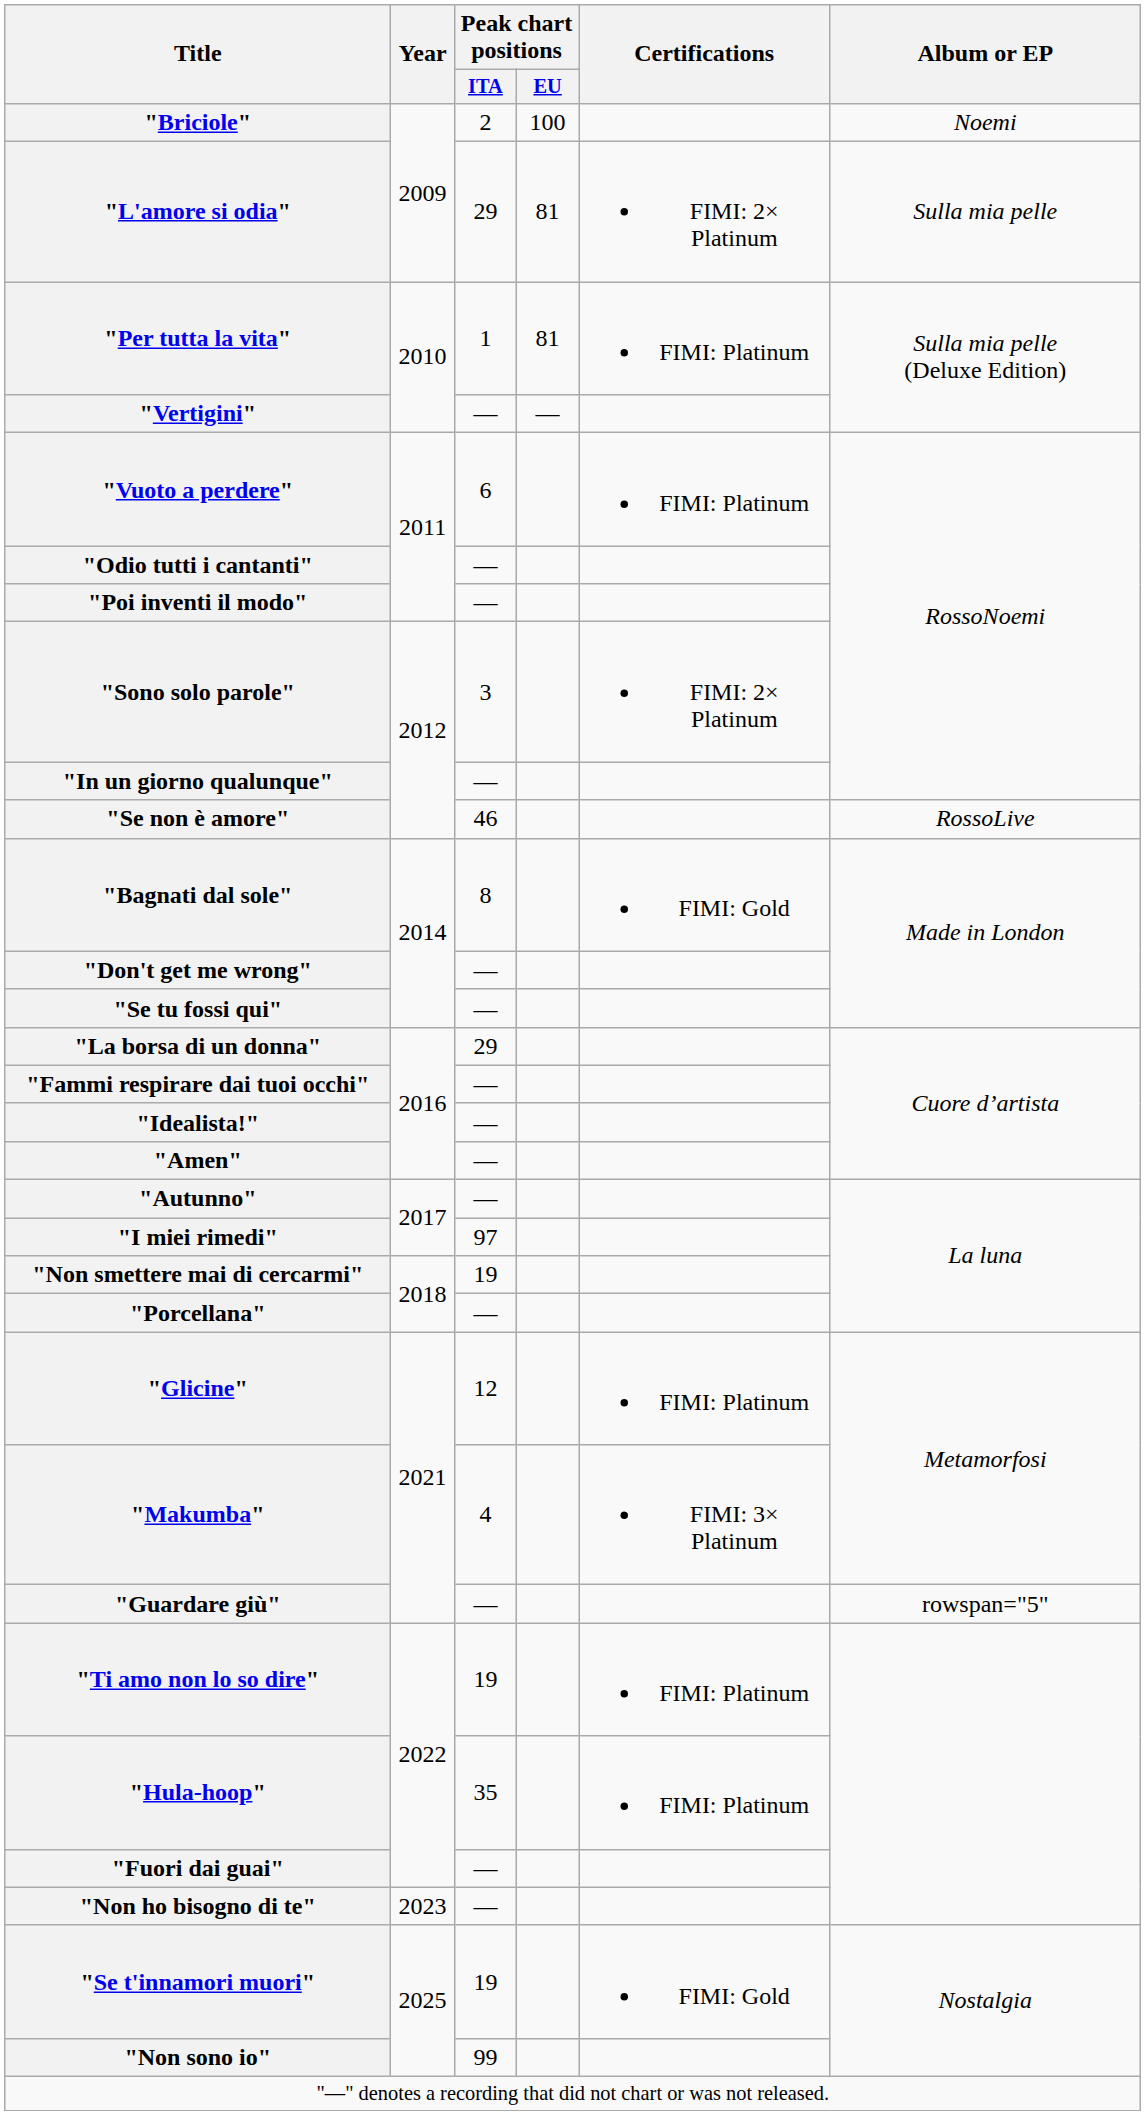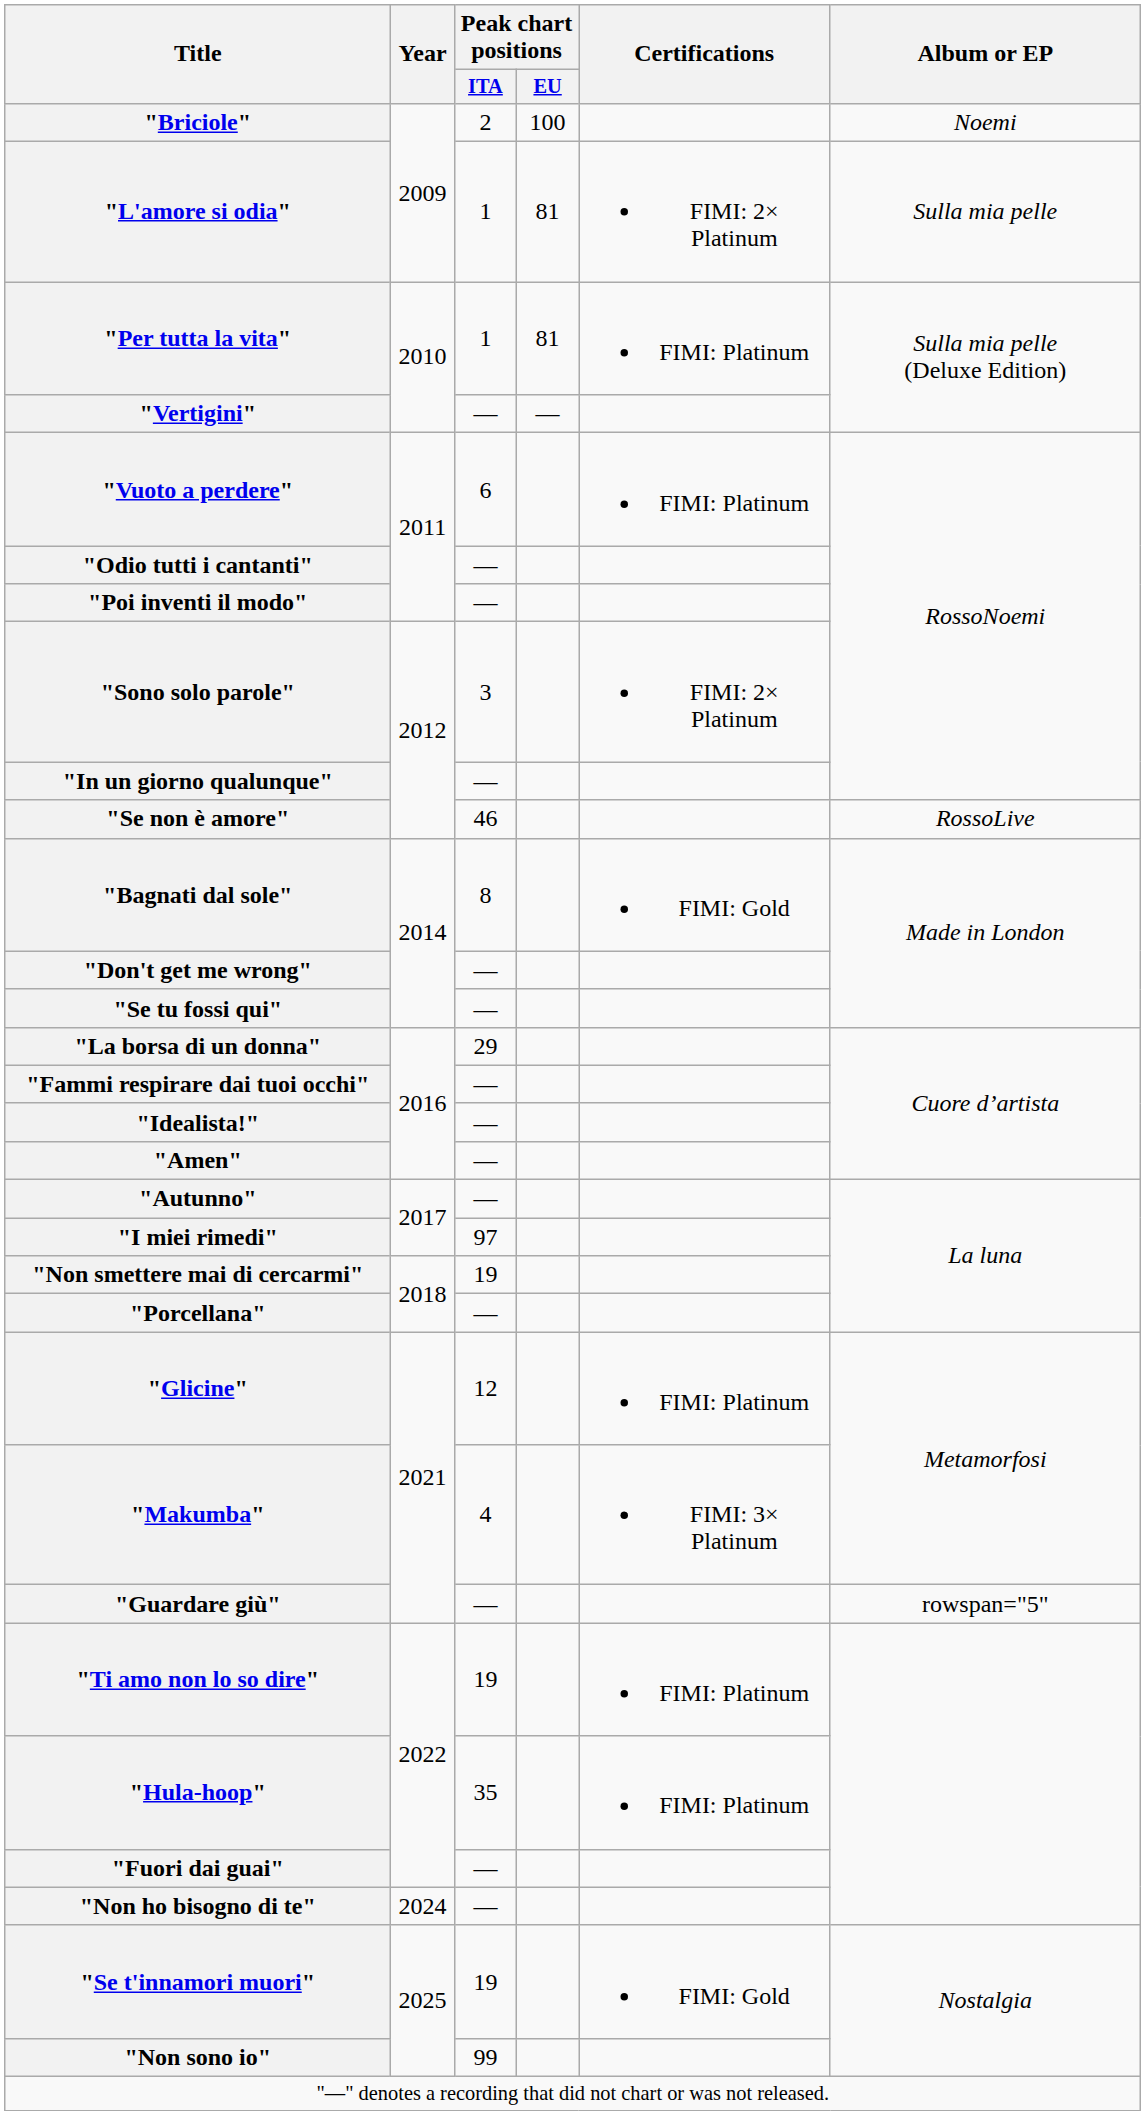(485, 211) 29 -> (485, 211) 1
(423, 1905) 2023 -> (423, 1905) 2024
